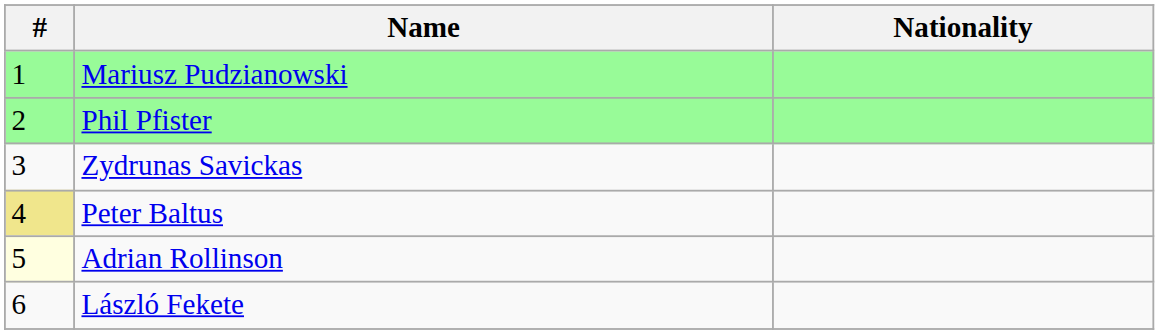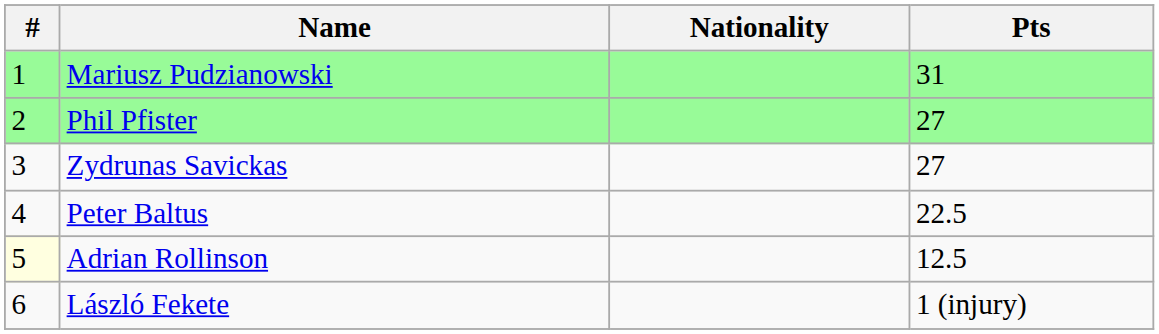+ column: (1031, 27)
(19, 212) khaki background -> (19, 212) no background
